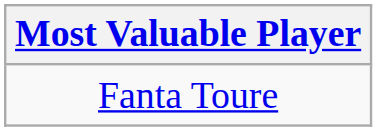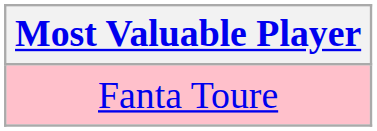(188, 94) no background -> (188, 94) pink background
